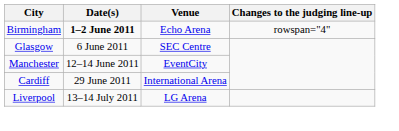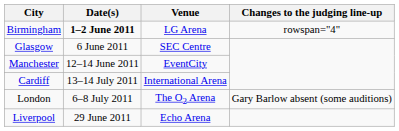(185, 30) Echo Arena -> (185, 30) LG Arena
(102, 81) 29 June 2011 -> (102, 81) 13–14 July 2011
+ row: (34, 99)
(102, 98) 13–14 July 2011 -> (102, 117) 29 June 2011
(185, 98) LG Arena -> (185, 117) Echo Arena
